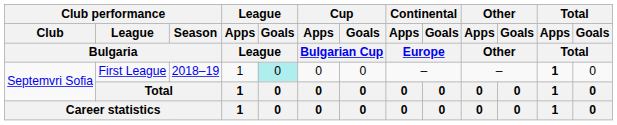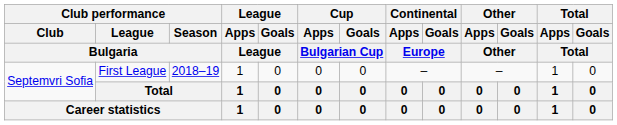(278, 71) paleturquoise background -> (278, 71) no background
(555, 71) bold -> (555, 71) normal
